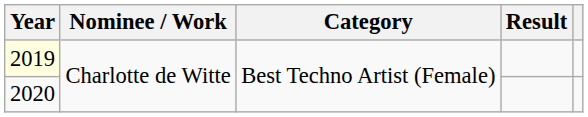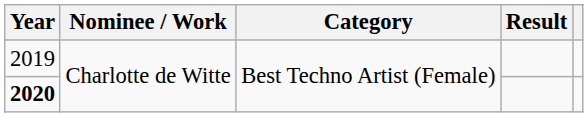(32, 58) lightyellow background -> (32, 58) no background
(32, 93) normal -> (32, 93) bold
